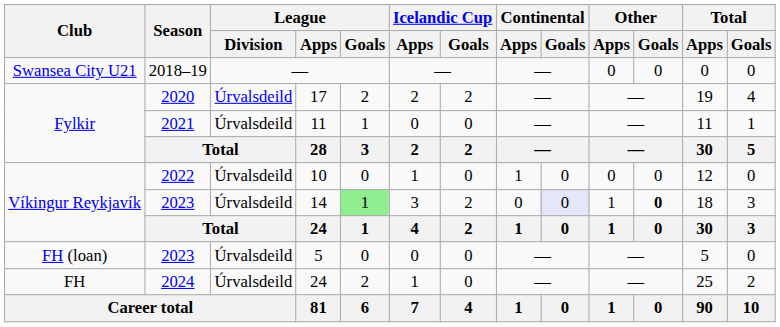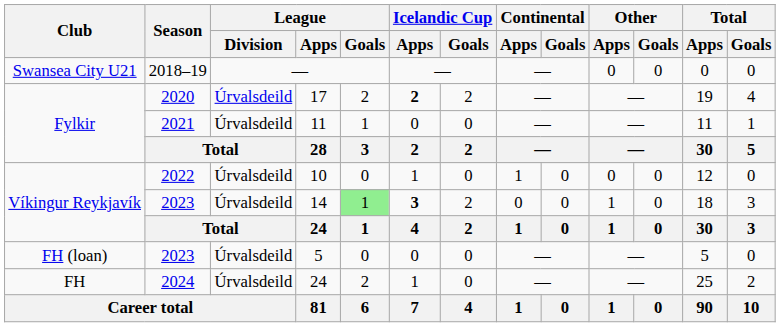(415, 96) normal -> (415, 96) bold
(415, 202) normal -> (415, 202) bold
(565, 202) lavender background -> (565, 202) no background
(658, 202) bold -> (658, 202) normal
